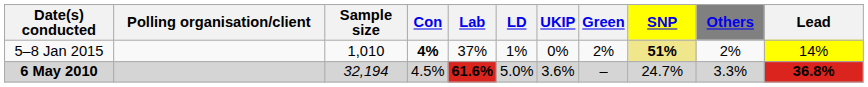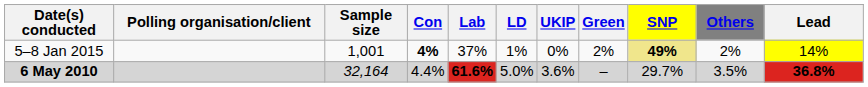(366, 51) 1,010 -> (366, 51) 1,001
(662, 51) 51% -> (662, 51) 49%
(366, 72) 32,194 -> (366, 72) 32,164
(428, 72) 4.5% -> (428, 72) 4.4%
(662, 72) 24.7% -> (662, 72) 29.7%
(730, 72) 3.3% -> (730, 72) 3.5%
